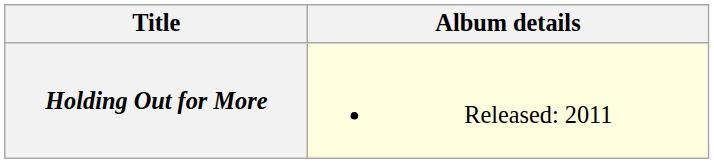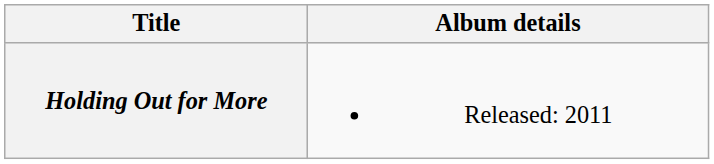(508, 114) lightyellow background -> (508, 114) no background
